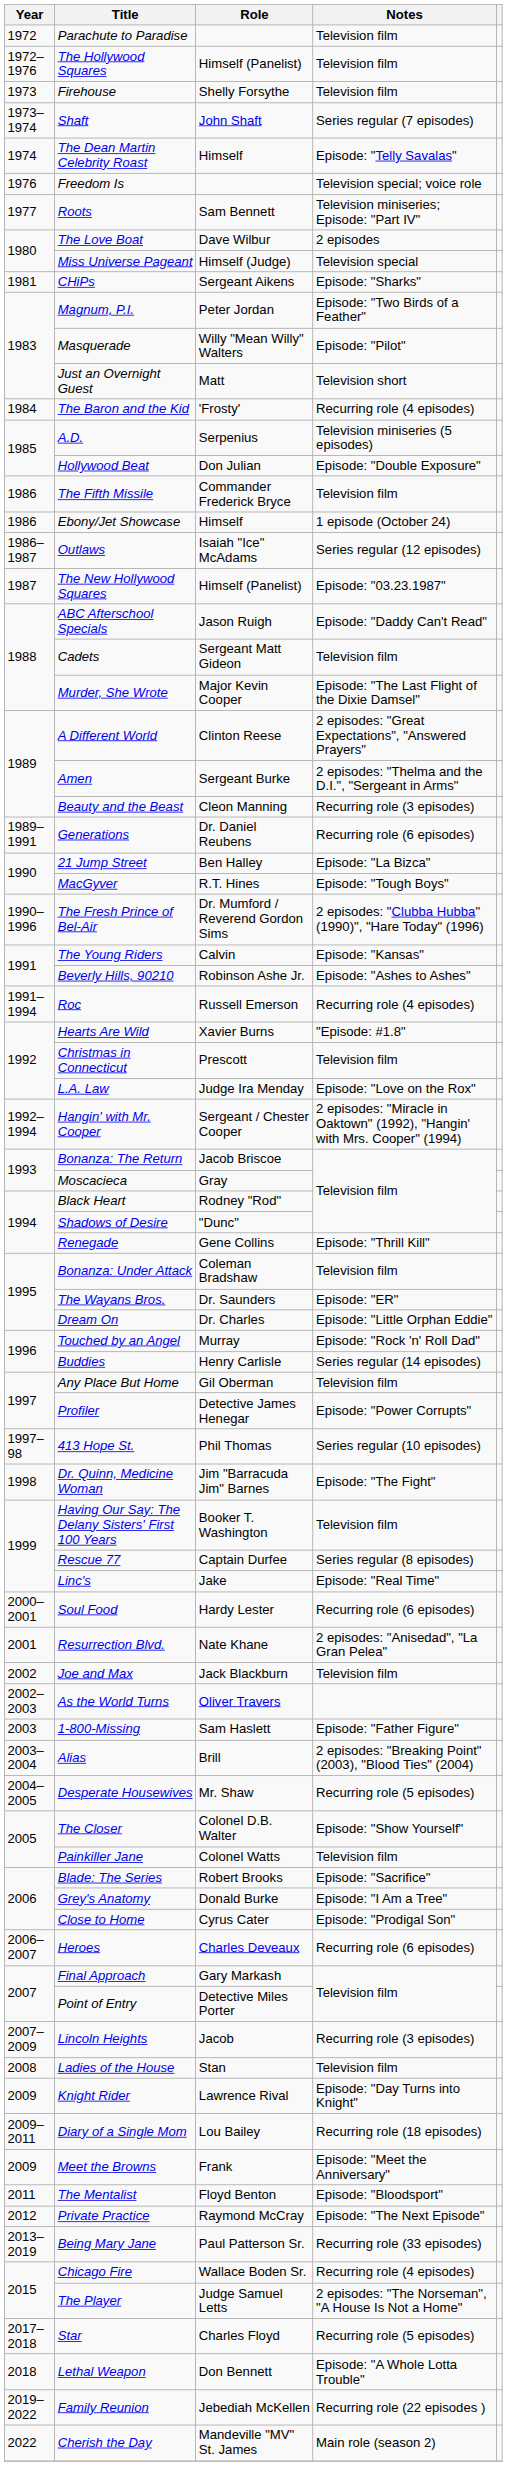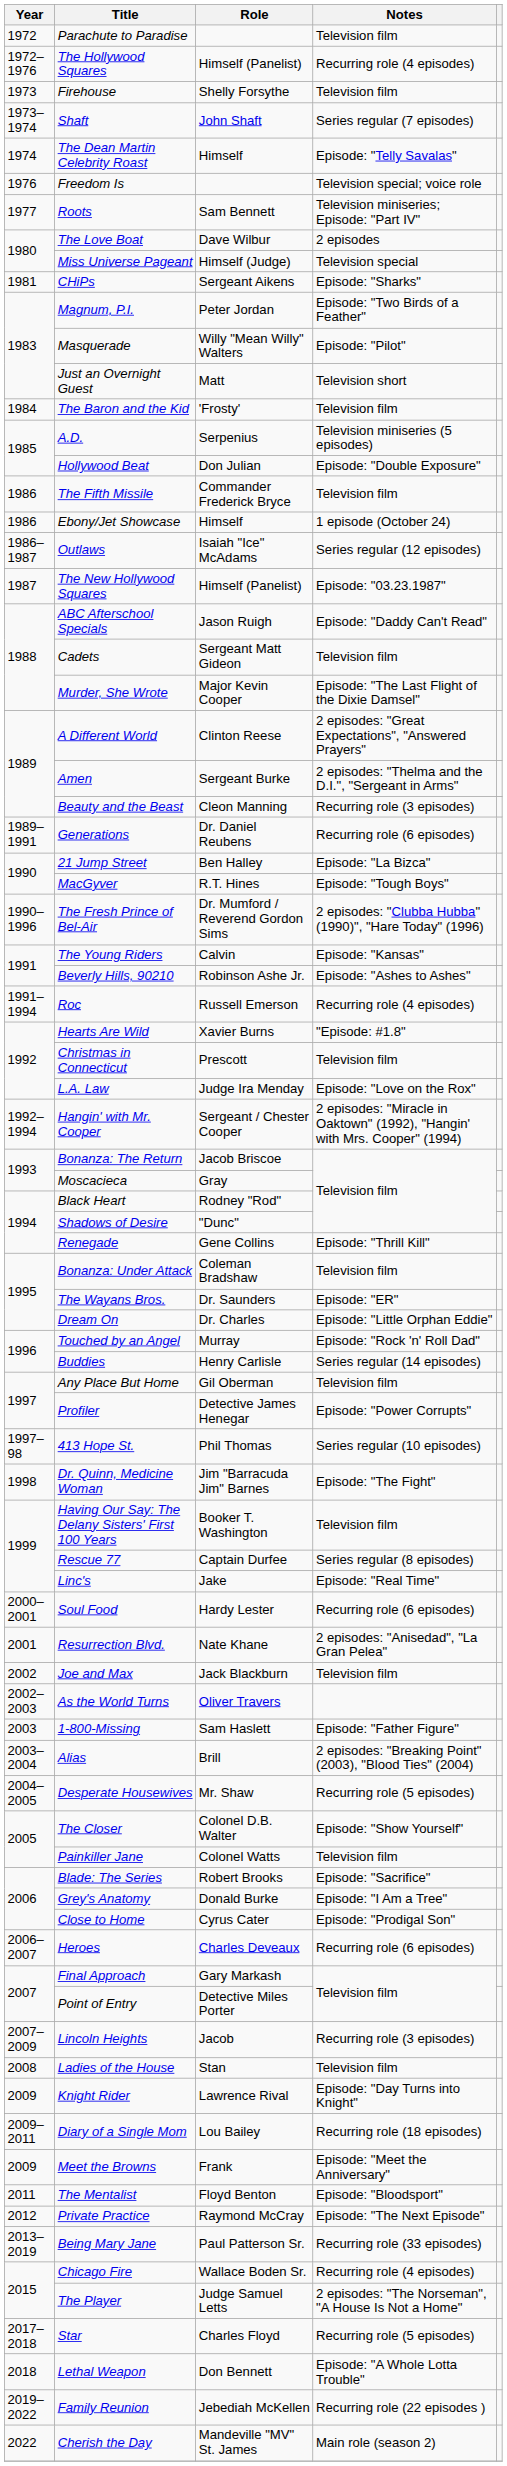(357, 63) Television film -> (395, 63) Recurring role (4 episodes)
(395, 409) Recurring role (4 episodes) -> (357, 409) Television film
